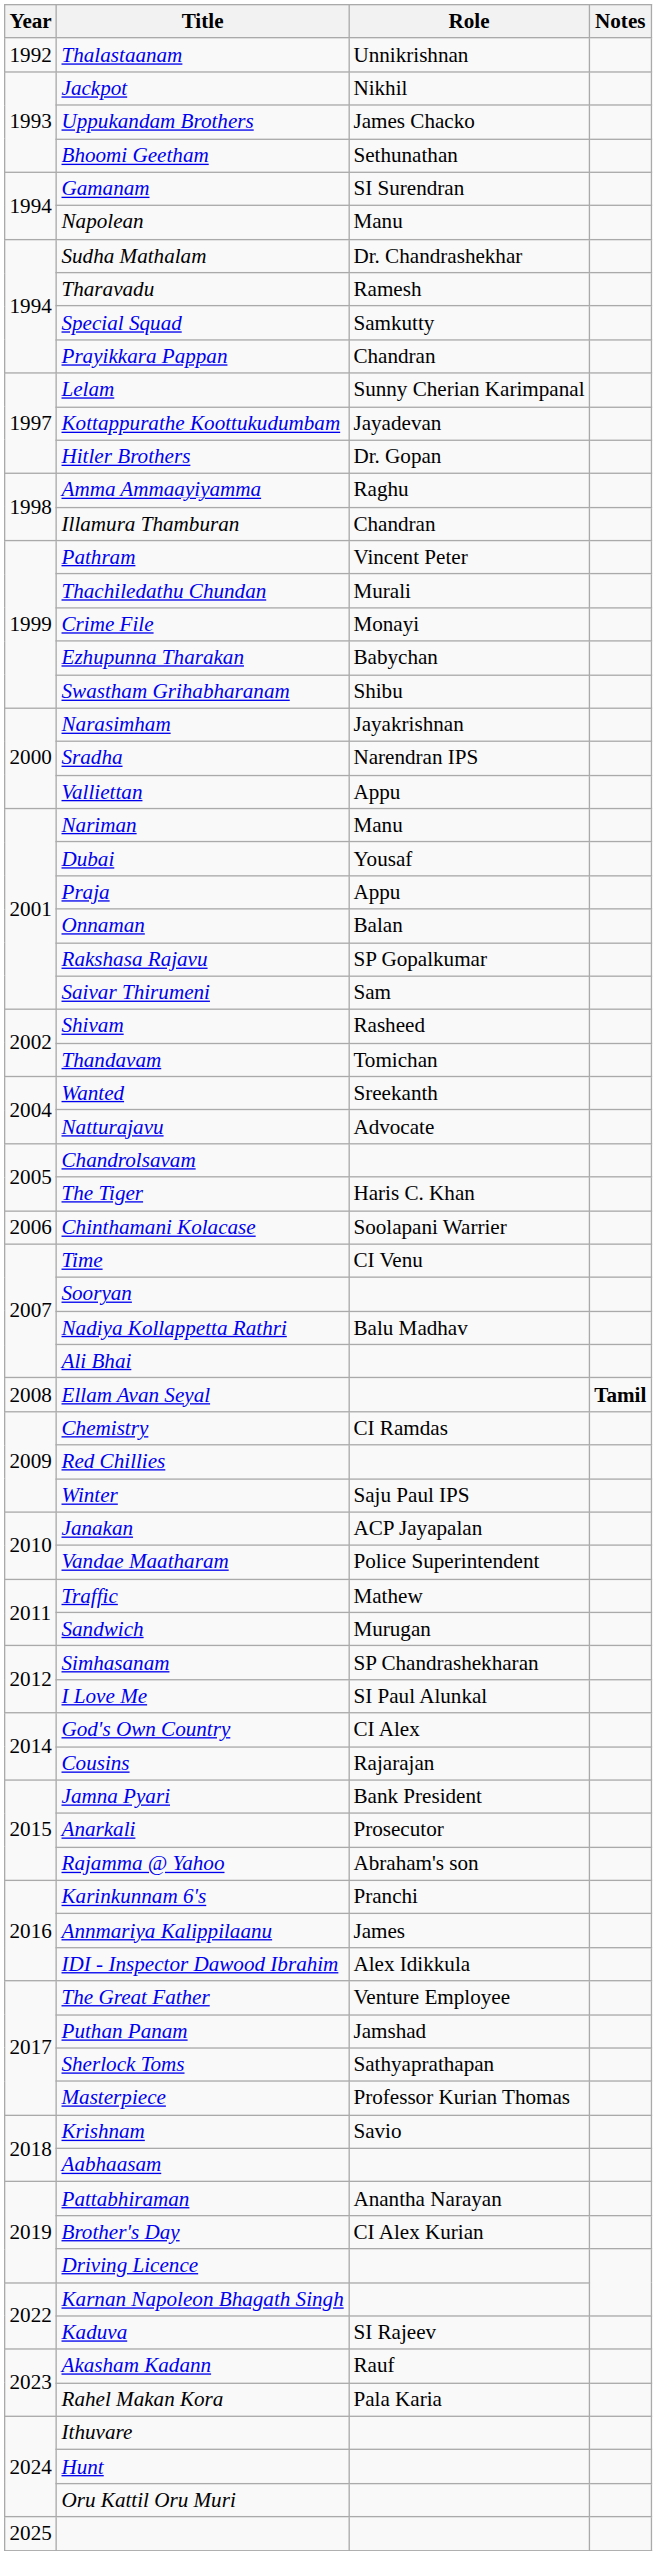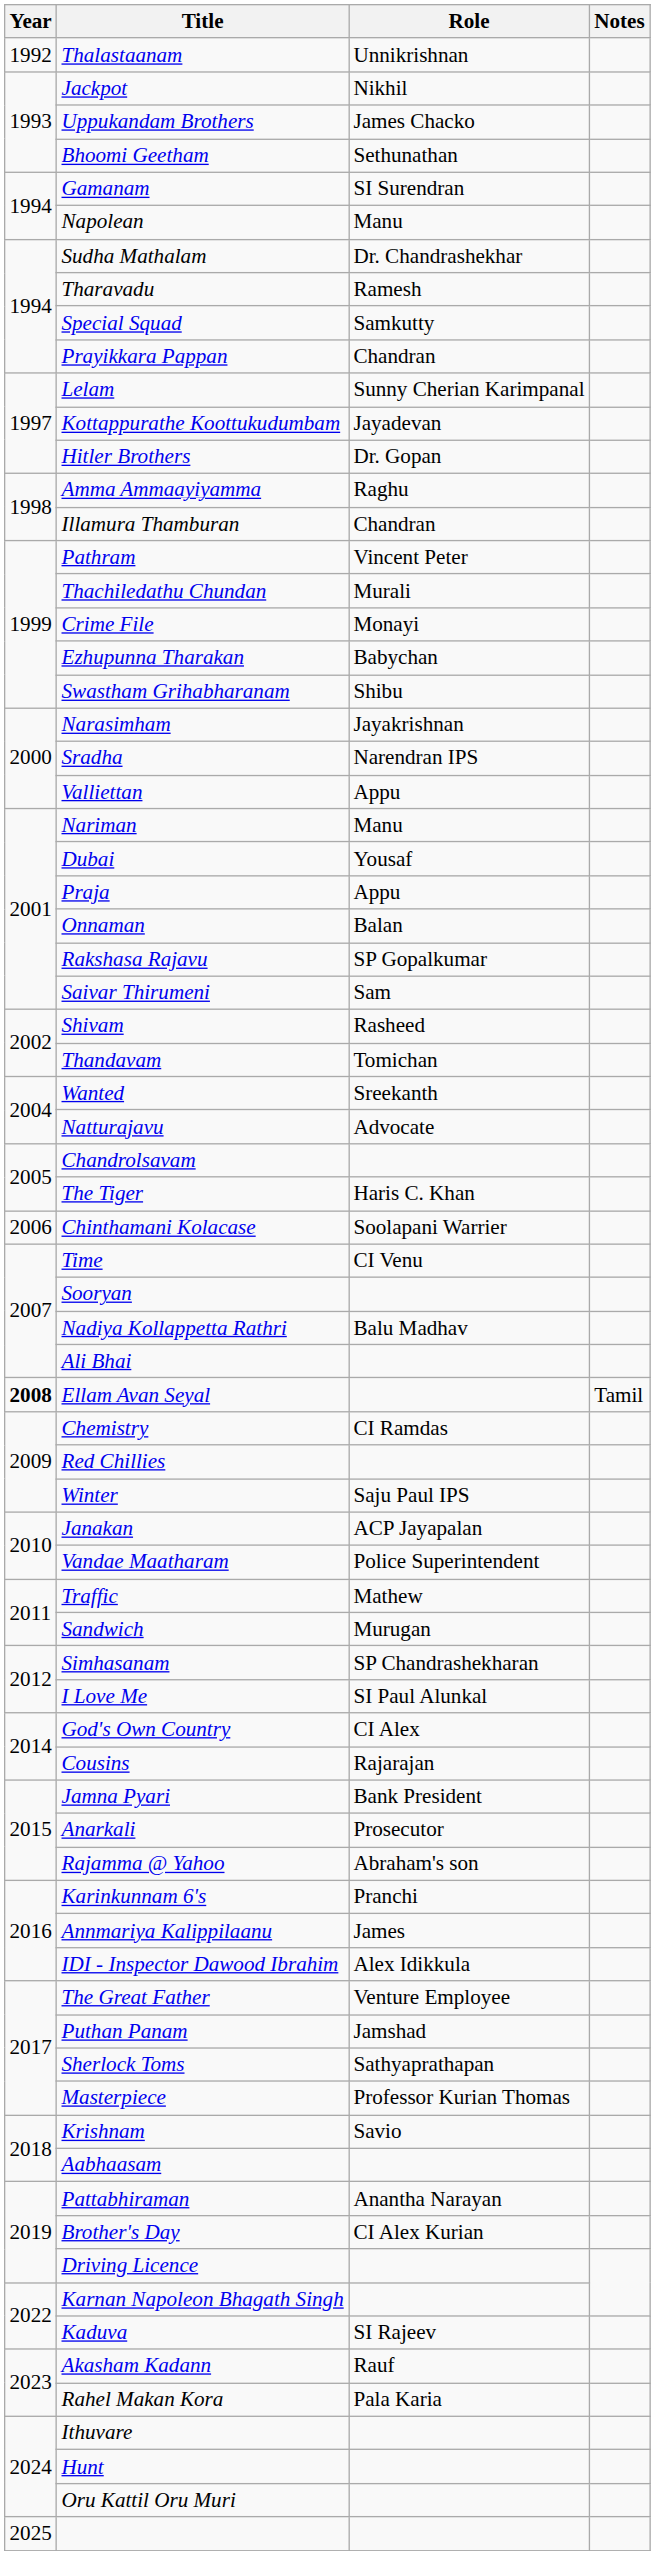(31, 1394) normal -> (31, 1394) bold
(620, 1394) bold -> (619, 1394) normal
